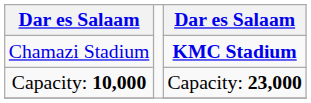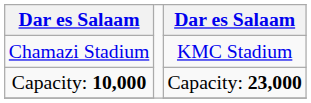(235, 51) bold -> (235, 51) normal
